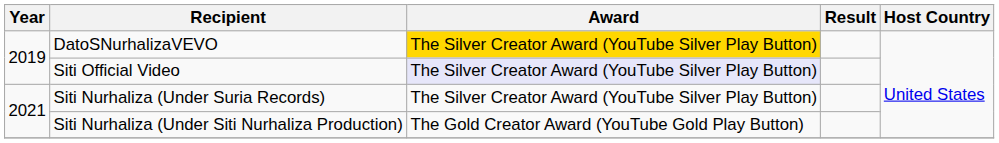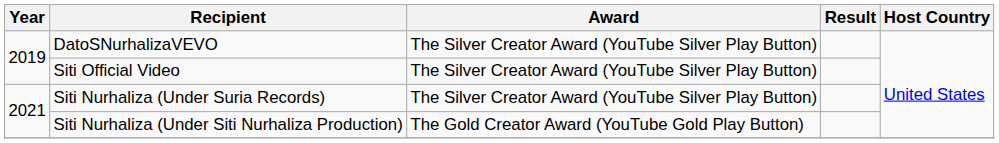(614, 44) gold background -> (614, 44) no background
(614, 71) lavender background -> (614, 71) no background
